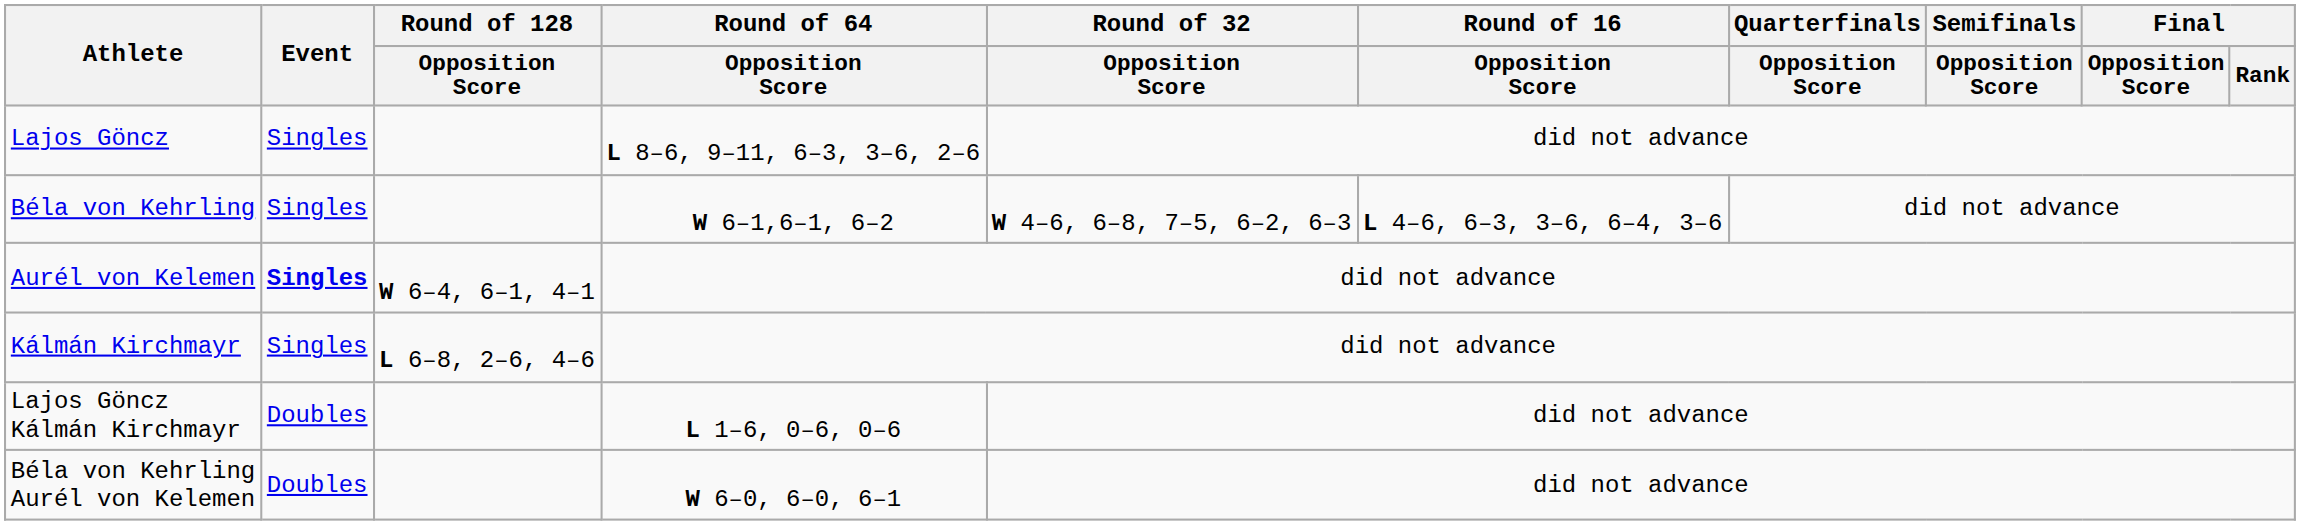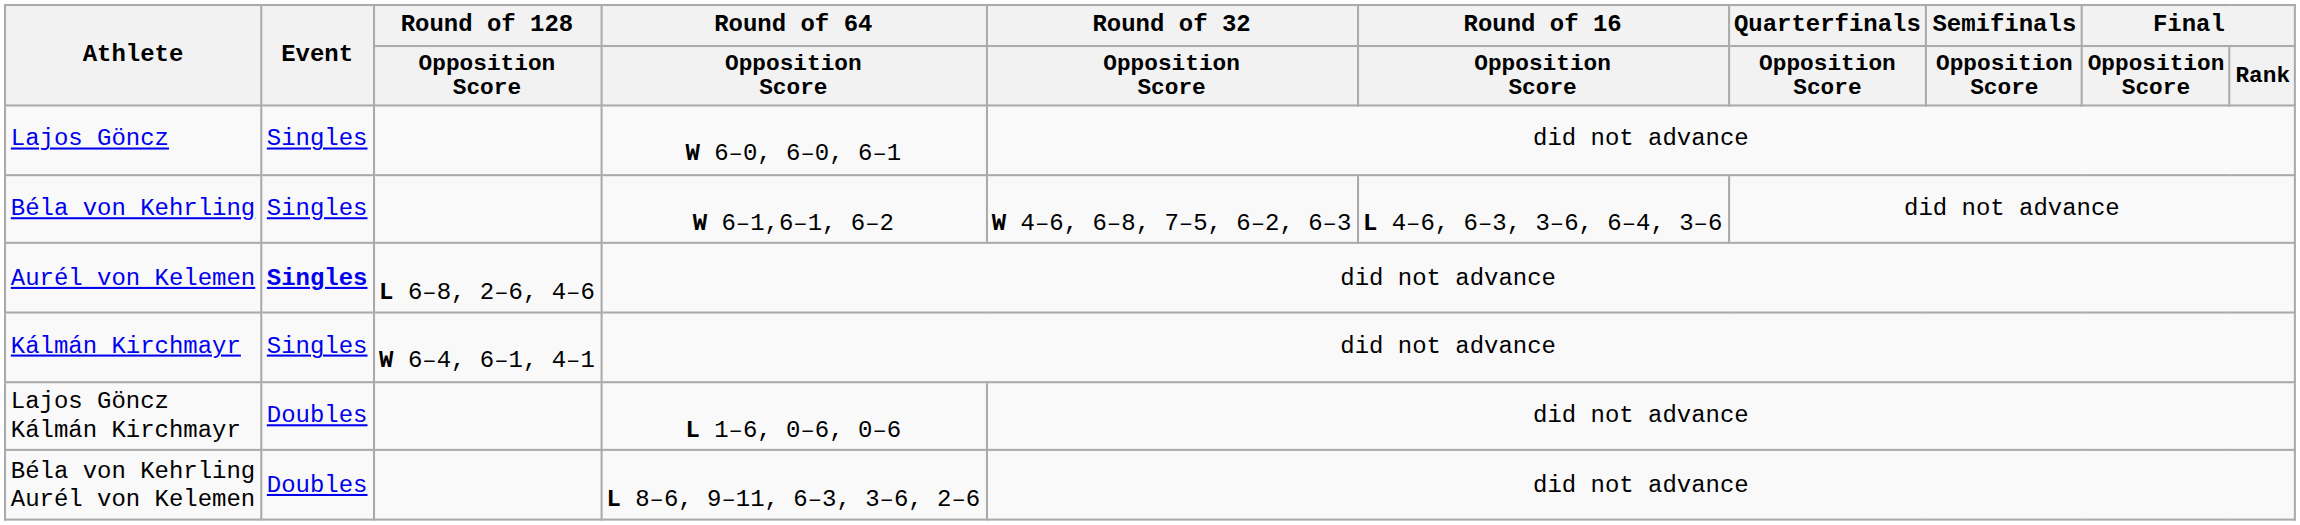(793, 154) L 8–6, 9–11, 6–3, 3–6, 2–6 -> (793, 154) W 6–0, 6–0, 6–1
(487, 292) W 6–4, 6–1, 4–1 -> (487, 292) L 6–8, 2–6, 4–6
(487, 361) L 6–8, 2–6, 4–6 -> (487, 361) W 6–4, 6–1, 4–1
(793, 499) W 6–0, 6–0, 6–1 -> (793, 499) L 8–6, 9–11, 6–3, 3–6, 2–6
